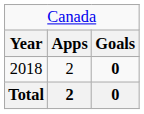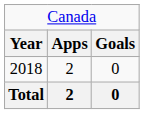(115, 69) bold -> (115, 69) normal
